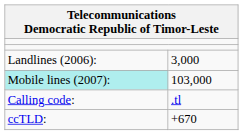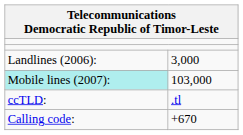(41, 99) Calling code: -> (27, 99) ccTLD:
(27, 119) ccTLD: -> (41, 119) Calling code:
